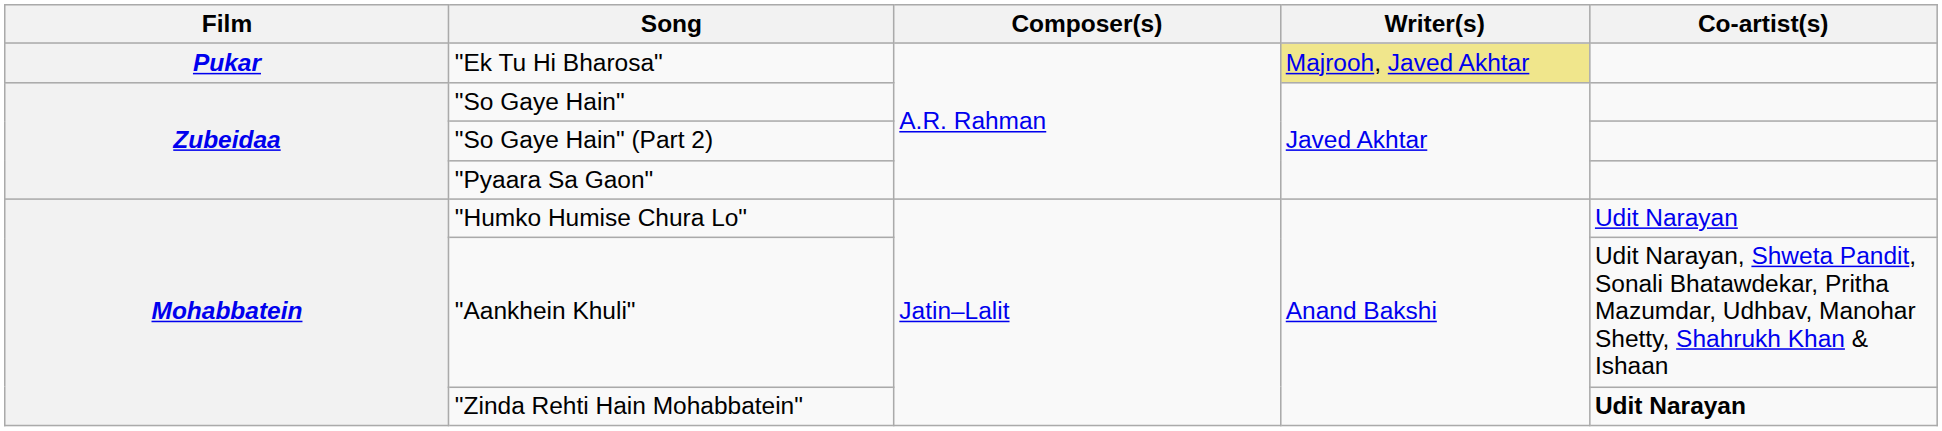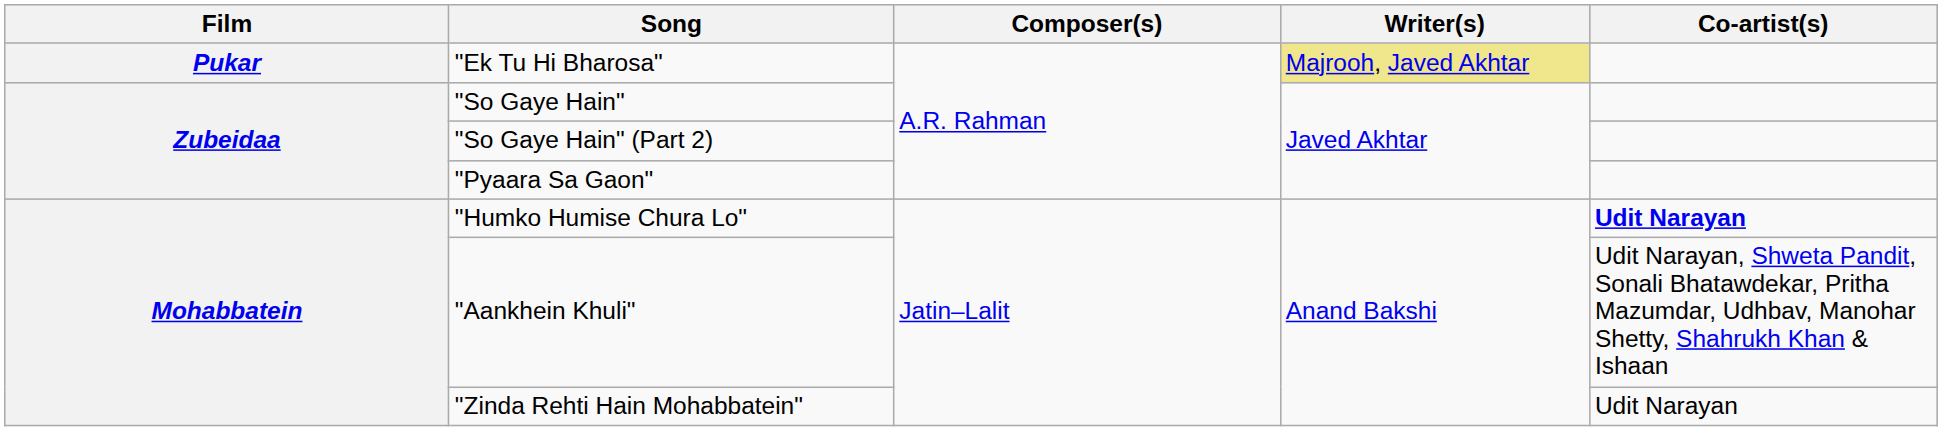(1666, 218) normal -> (1670, 218) bold
(1670, 405) bold -> (1666, 405) normal
